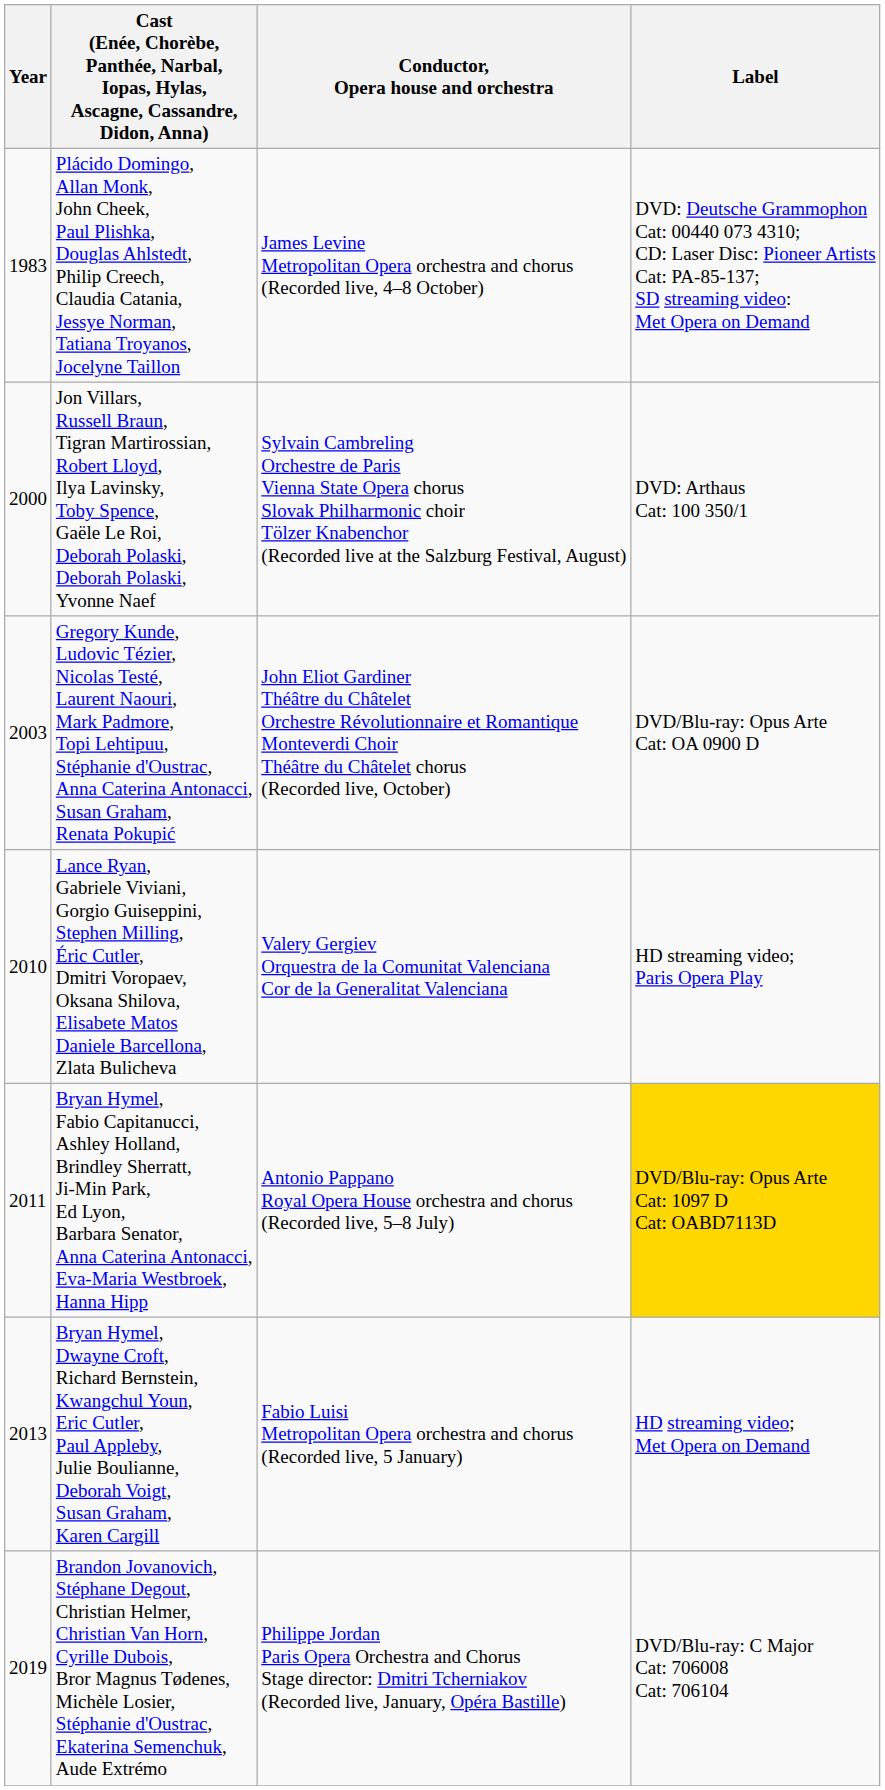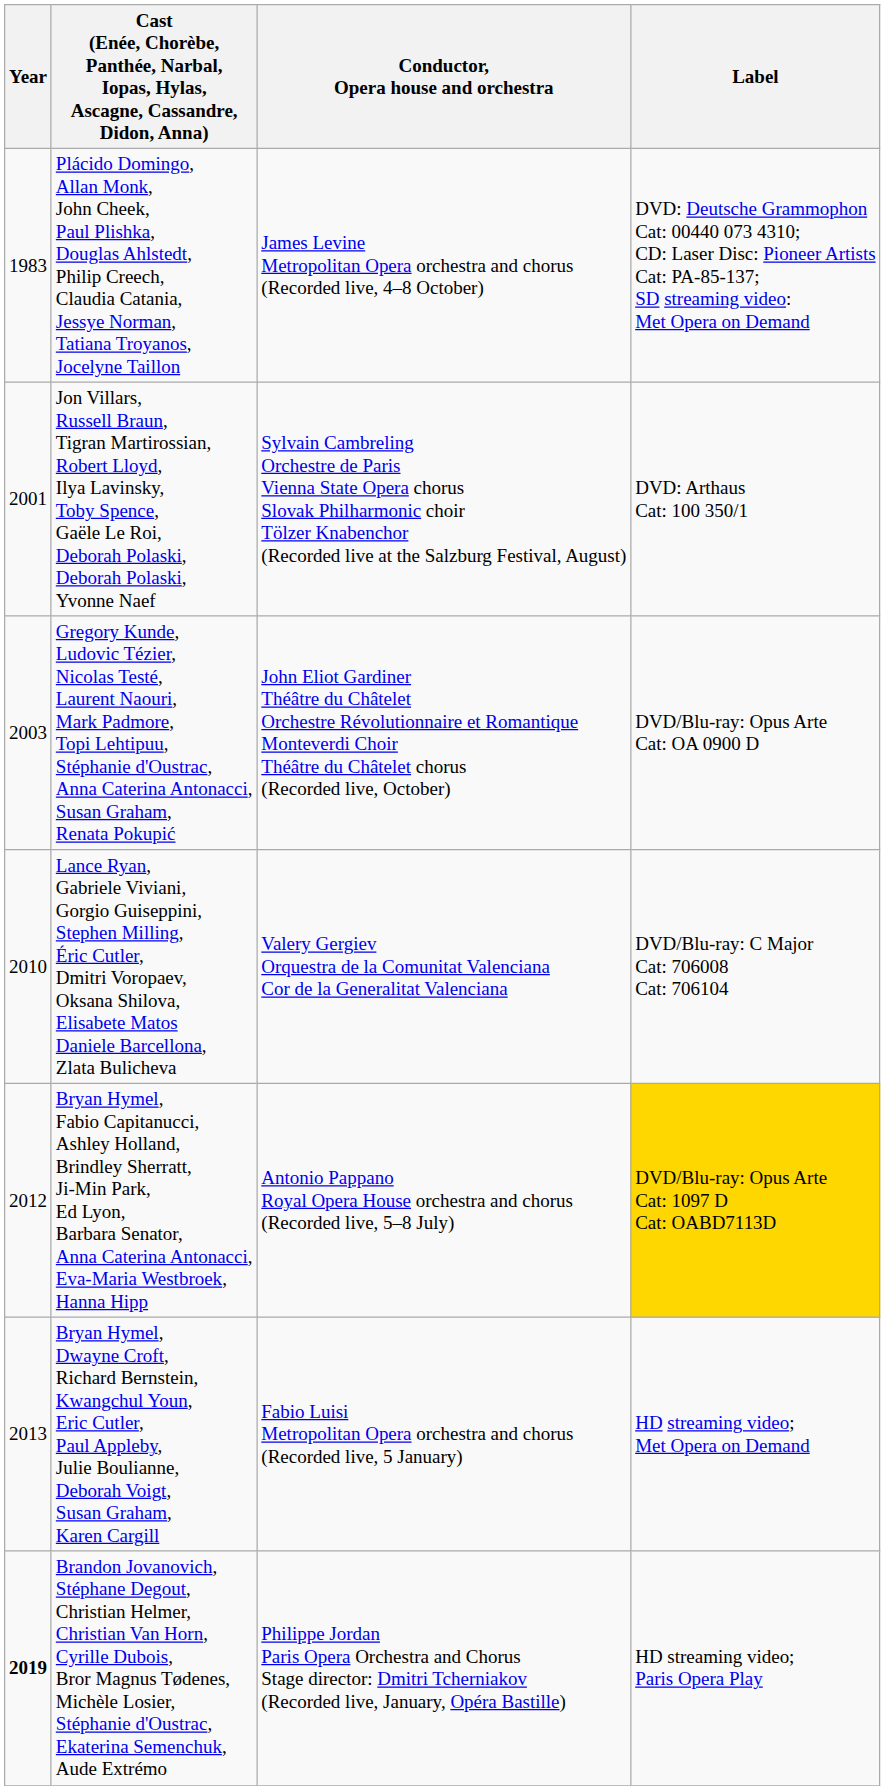(28, 499) 2000 -> (28, 499) 2001
(715, 966) HD streaming video; Paris Opera Play -> (724, 966) DVD/Blu-ray: C Major Cat: 706008 Cat: 706104
(28, 1200) 2011 -> (28, 1200) 2012
(28, 1668) normal -> (28, 1668) bold
(724, 1668) DVD/Blu-ray: C Major Cat: 706008 Cat: 706104 -> (715, 1668) HD streaming video; Paris Opera Play
